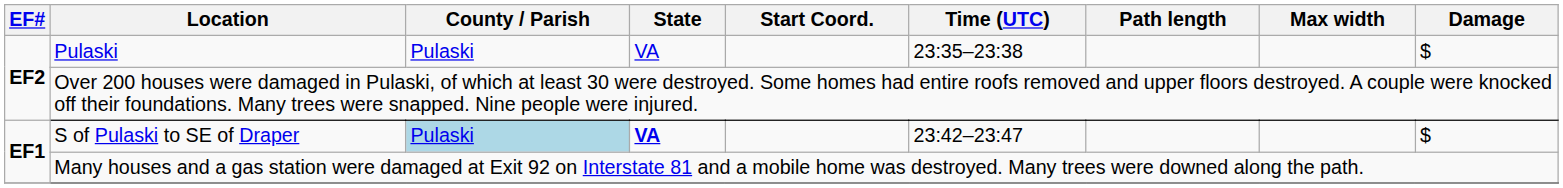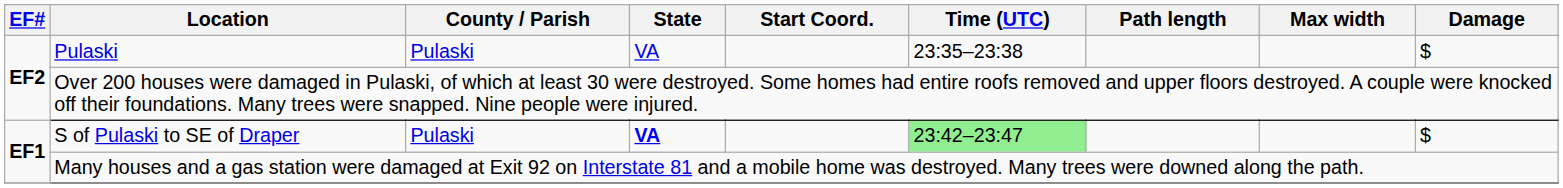(442, 135) lightblue background -> (442, 135) no background
(968, 135) no background -> (968, 135) lightgreen background
